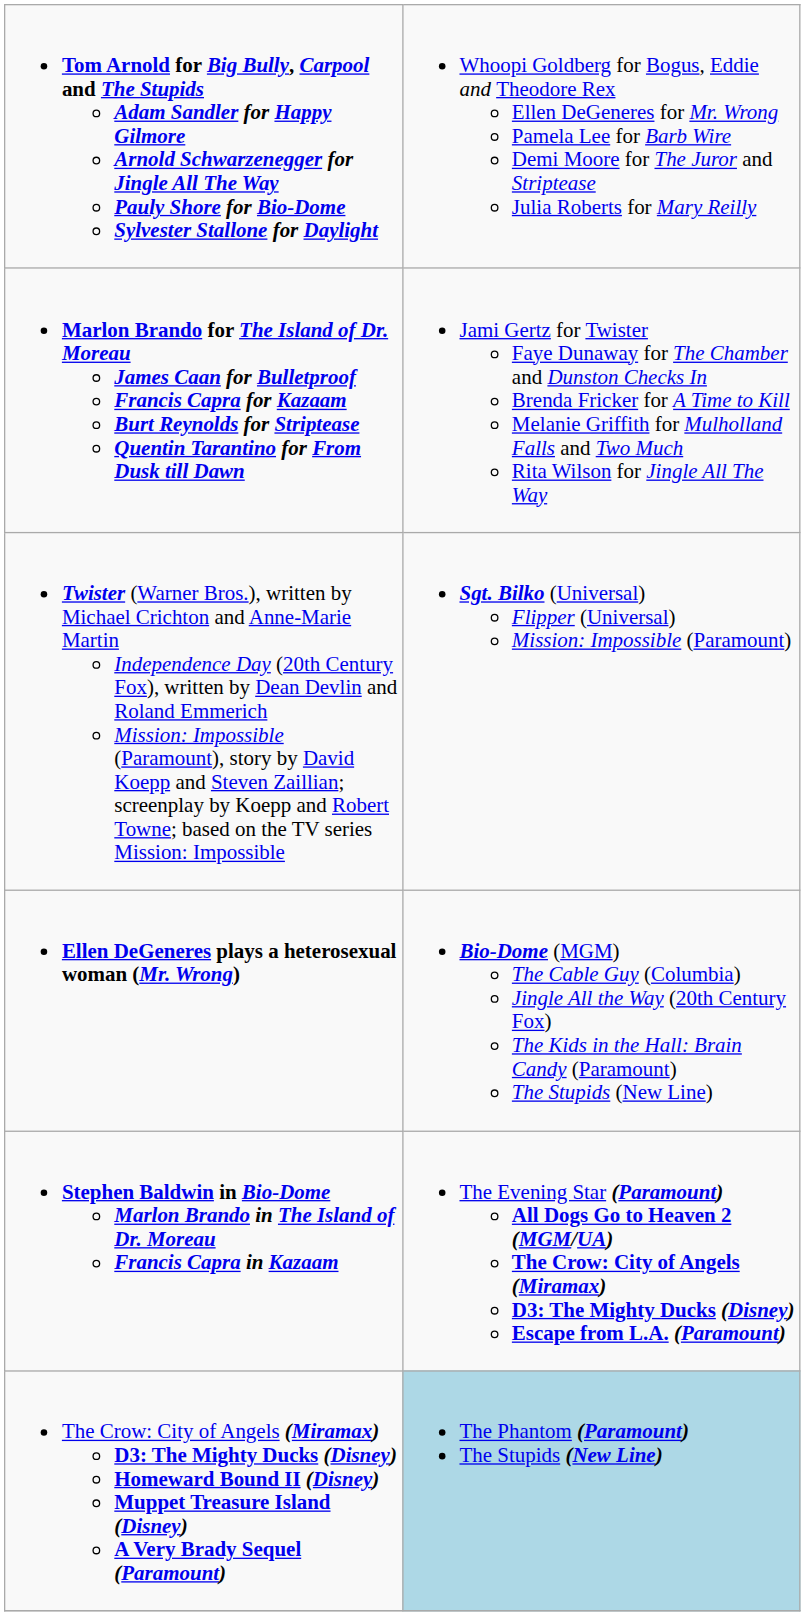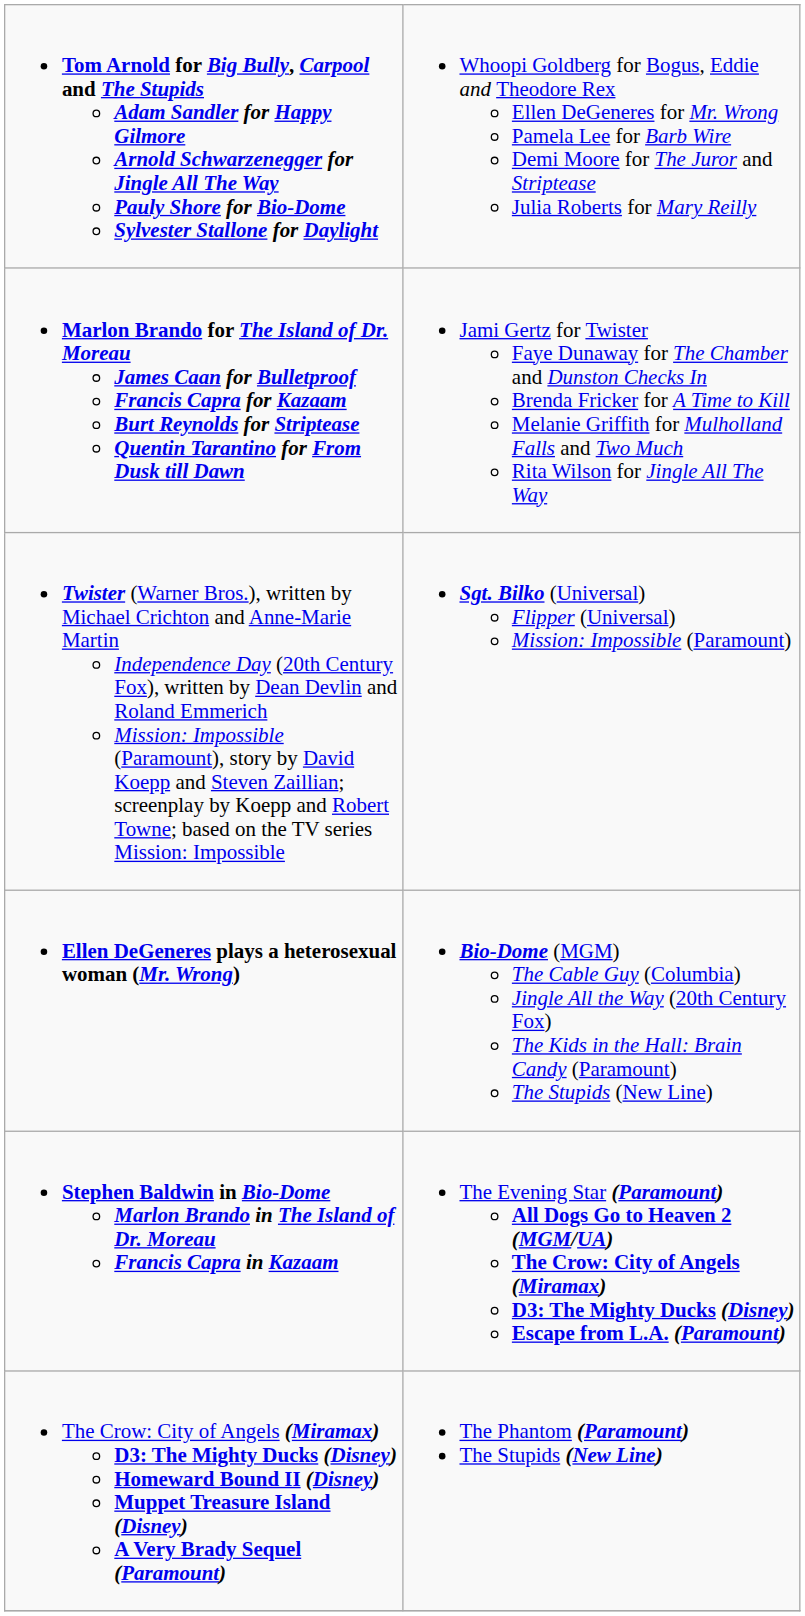(601, 1444) lightblue background -> (601, 1444) no background
